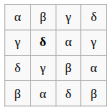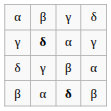(68, 93) normal -> (68, 93) bold
